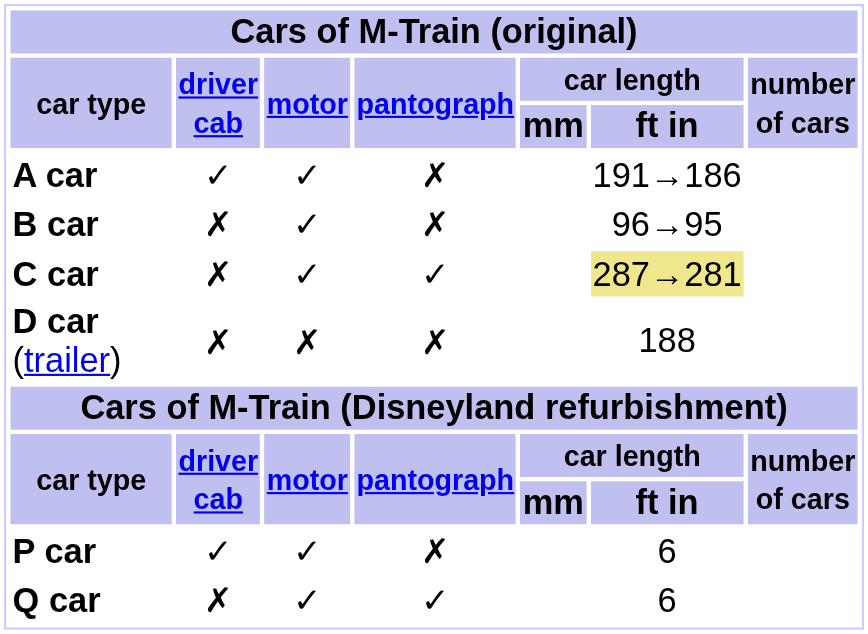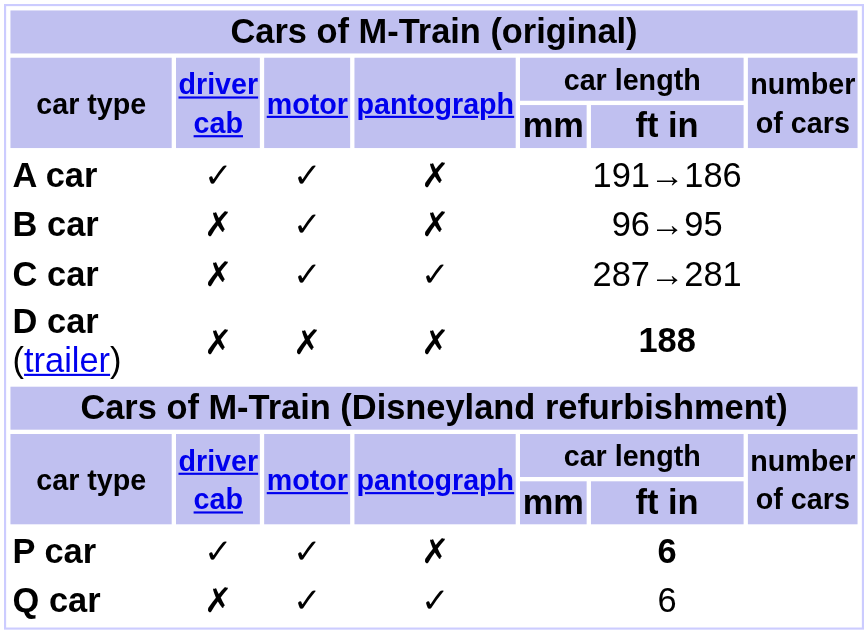(667, 273) khaki background -> (667, 273) no background
(667, 340) normal -> (667, 340) bold
(667, 550) normal -> (667, 550) bold
